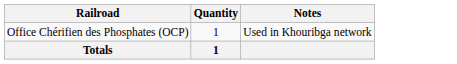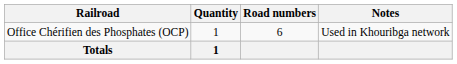+ column: (280, 13)
